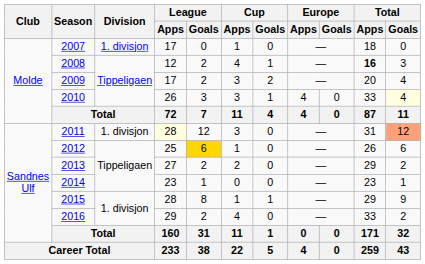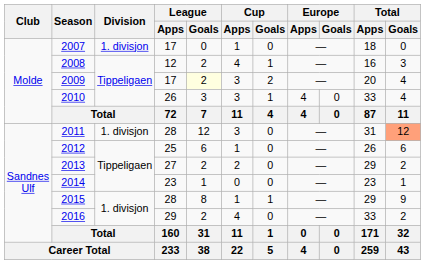(370, 64) bold -> (370, 64) normal
(204, 81) no background -> (204, 81) lightyellow background
(403, 98) lightyellow background -> (403, 98) no background
(171, 132) lightyellow background -> (171, 132) no background
(204, 149) gold background -> (204, 149) no background
